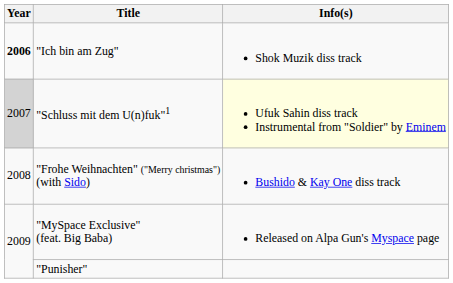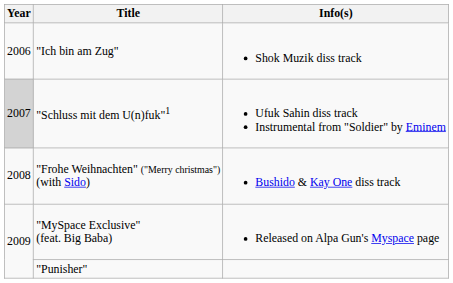(19, 51) bold -> (19, 51) normal
(336, 120) lightyellow background -> (336, 120) no background
